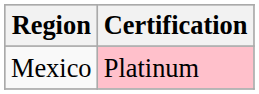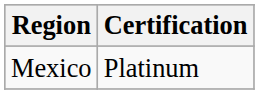(151, 67) pink background -> (151, 67) no background
